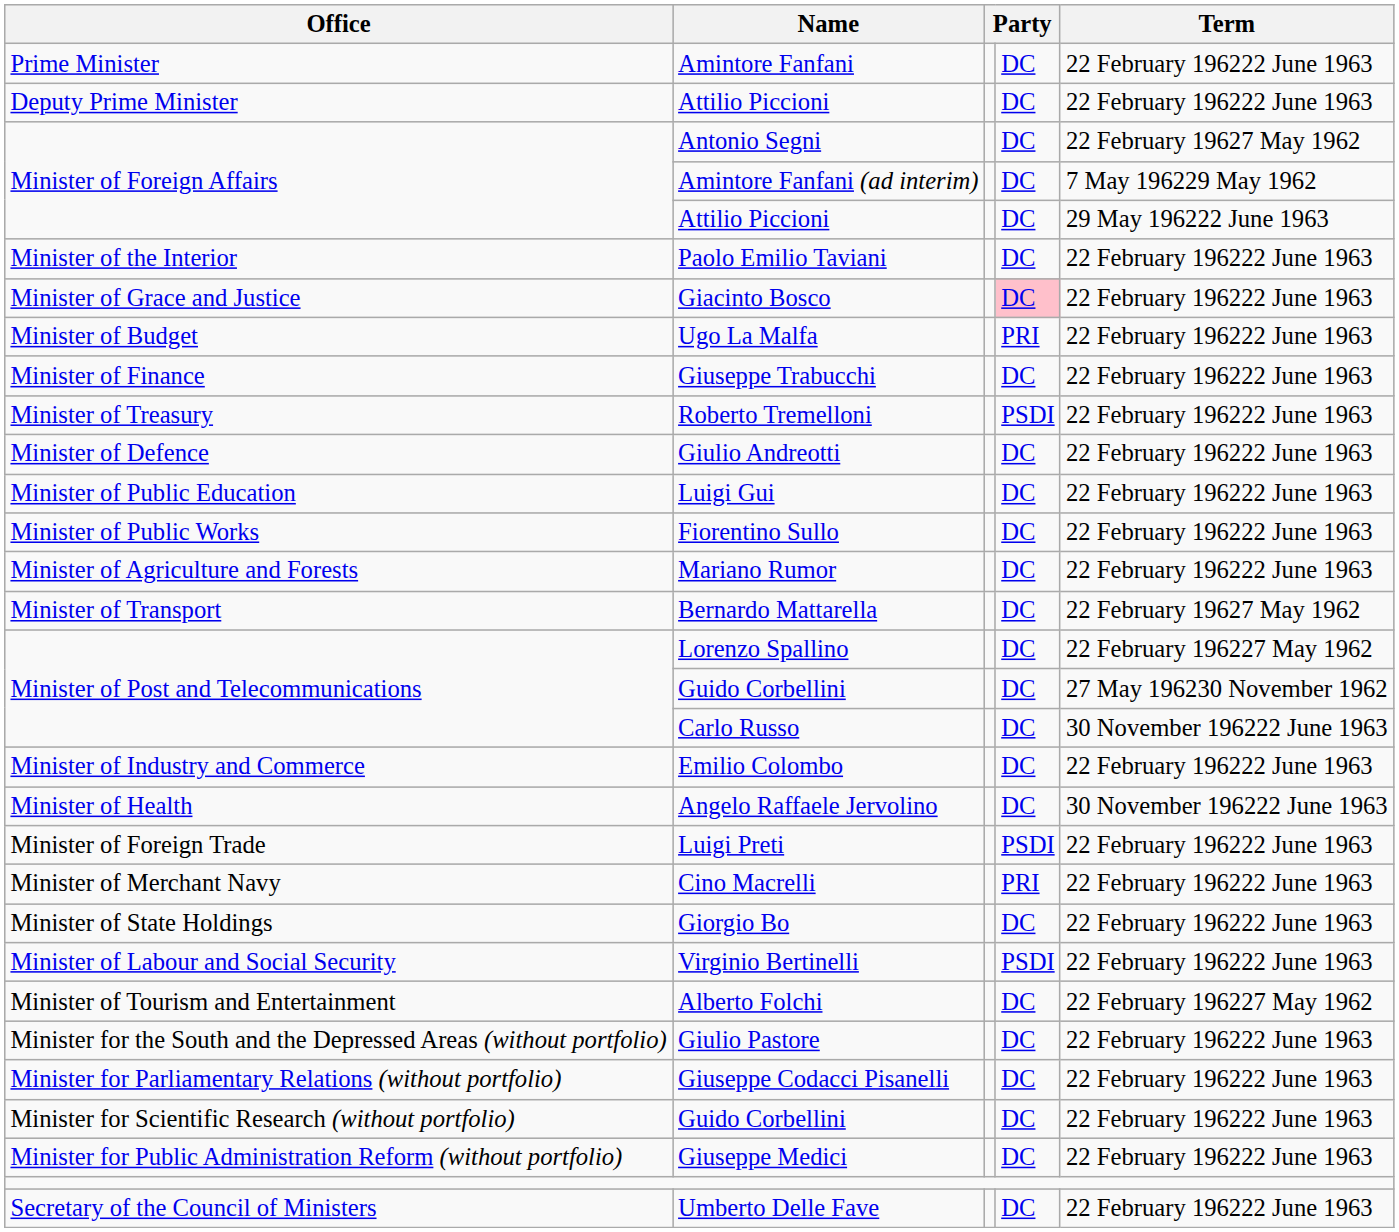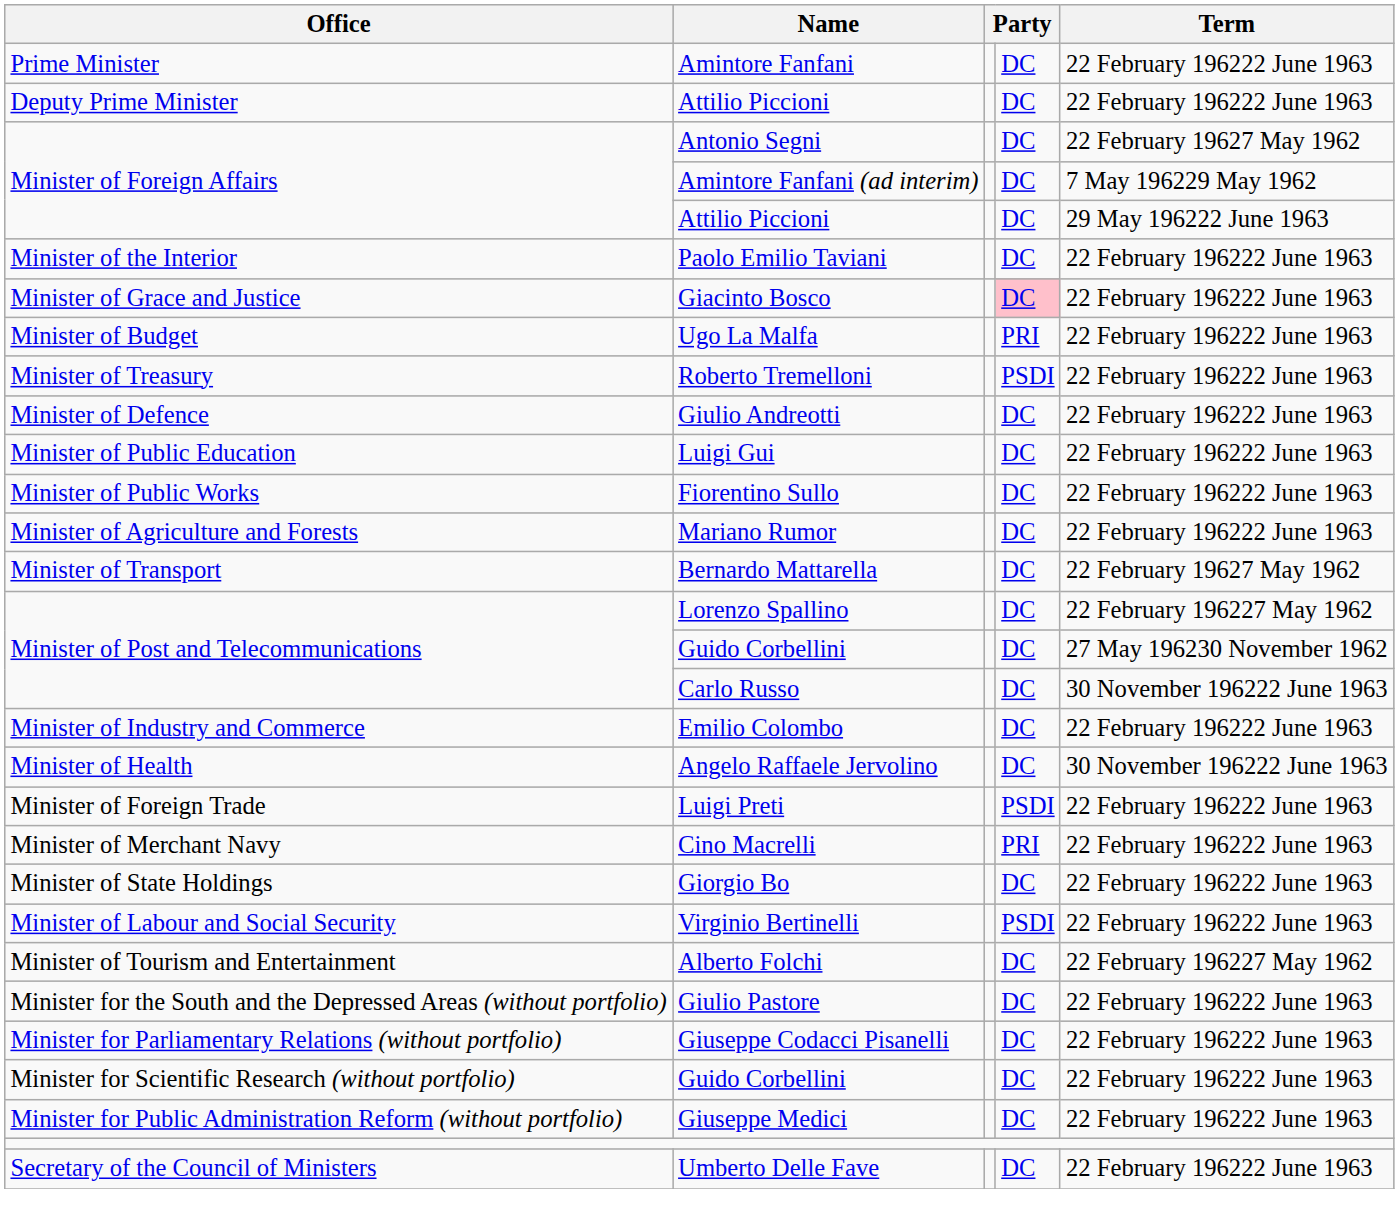- row: (108, 375)
